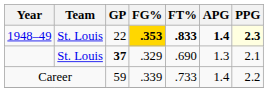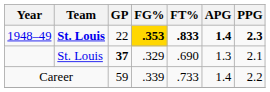(80, 35) normal -> (81, 35) bold
(252, 35) lightyellow background -> (255, 35) no background
